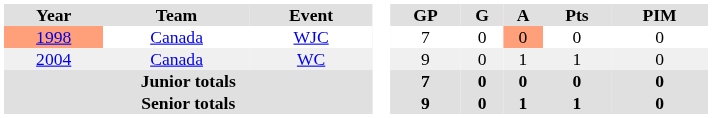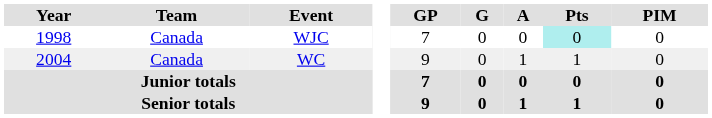(54, 36) lightsalmon background -> (54, 36) no background
(523, 36) lightsalmon background -> (523, 36) no background
(577, 36) no background -> (577, 36) paleturquoise background
